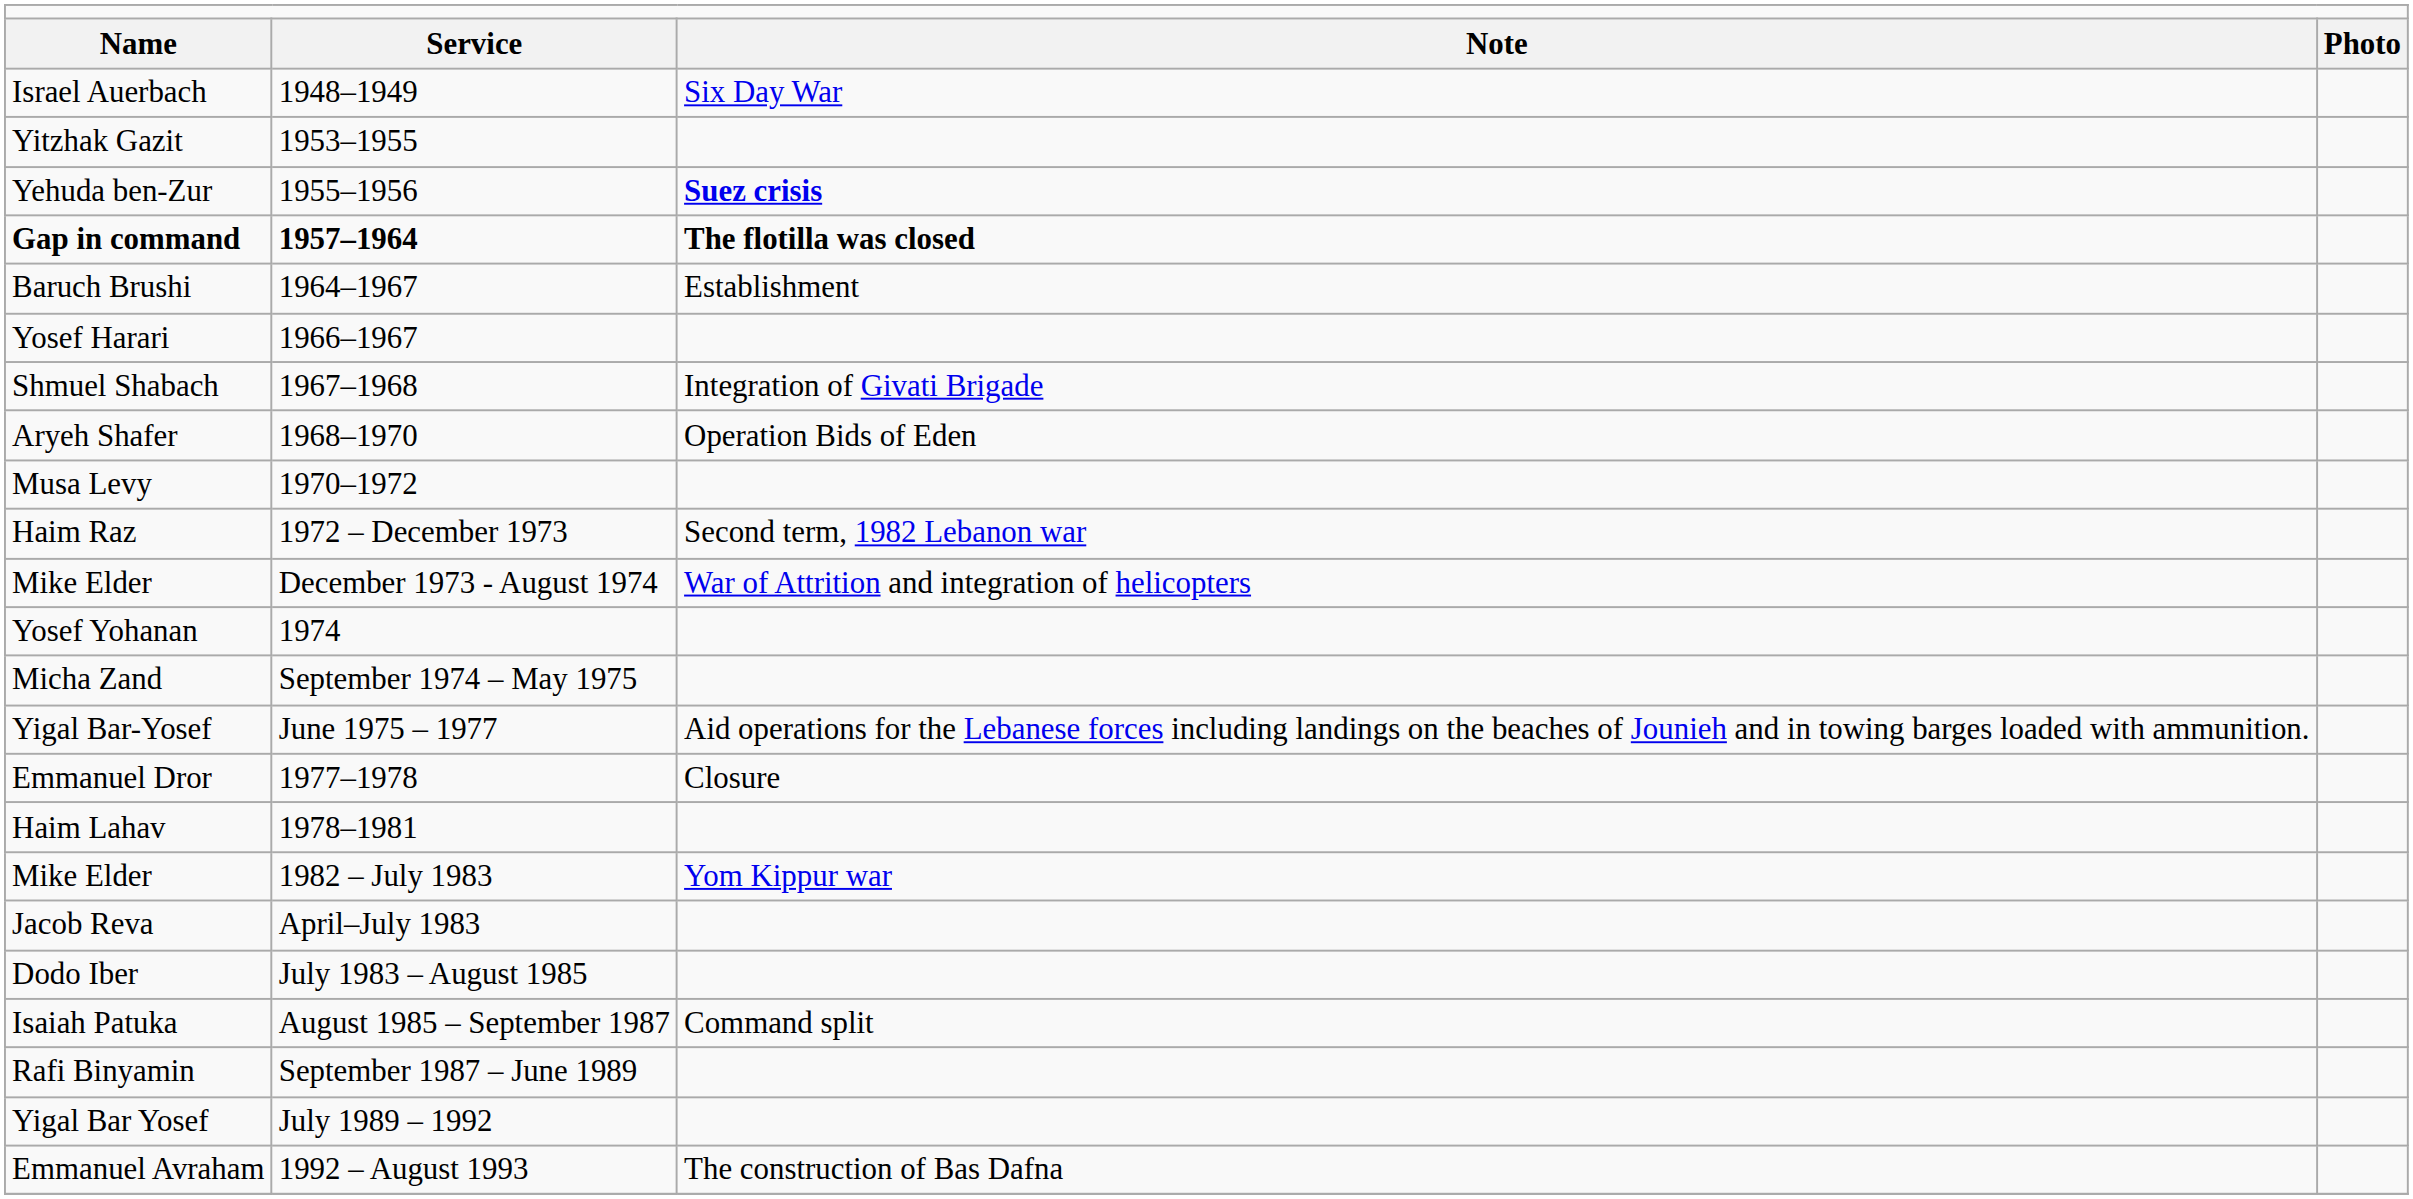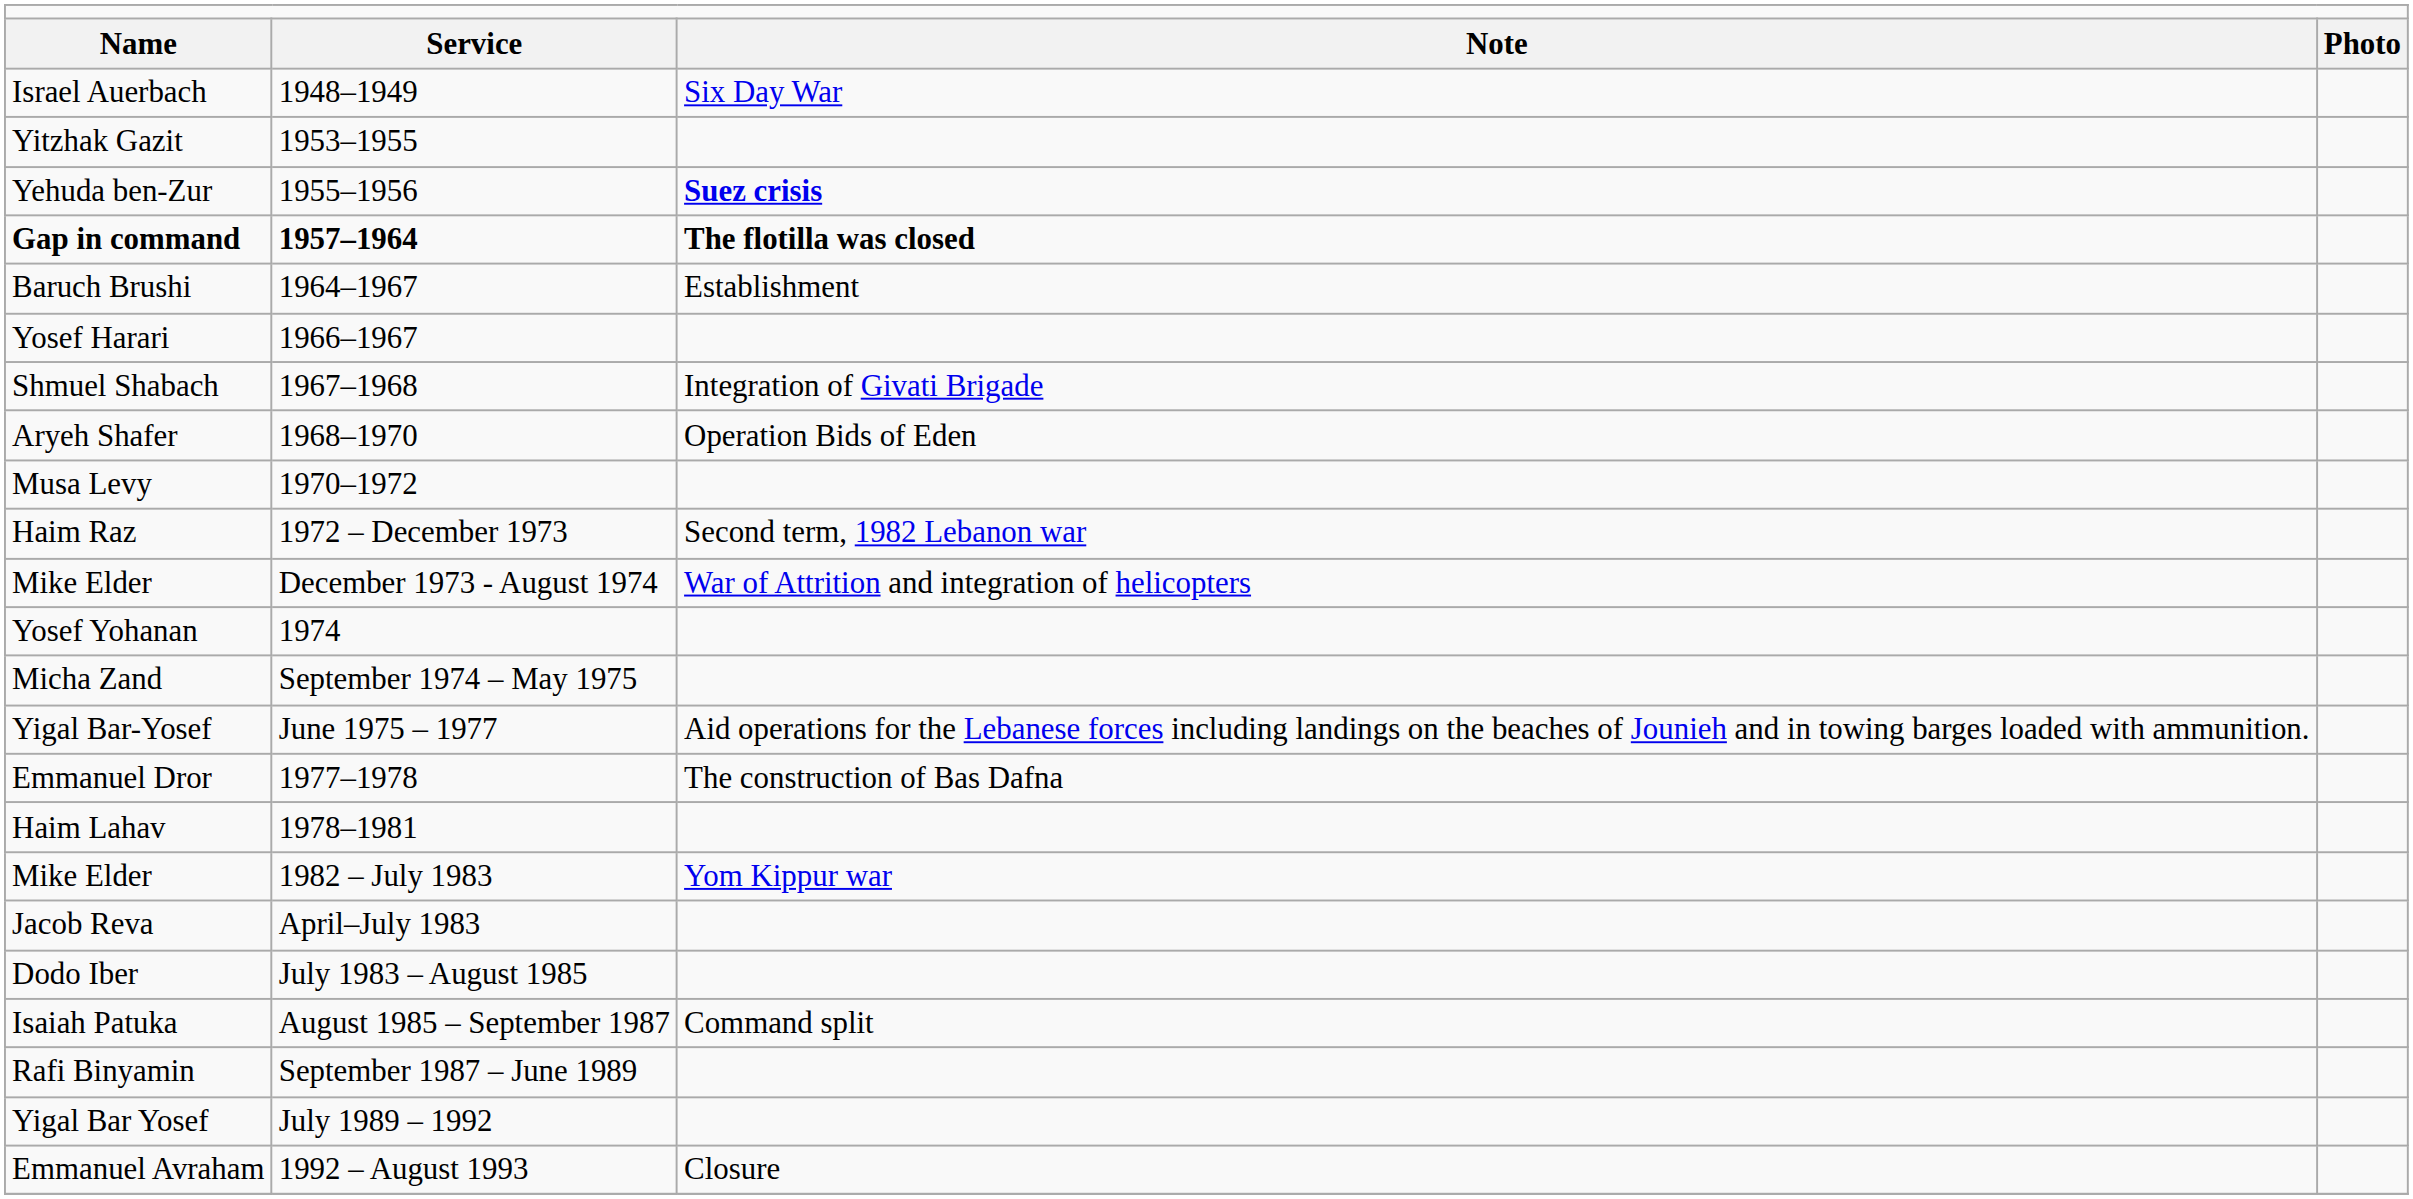(732, 777) Closure -> (874, 777) The construction of Bas Dafna
(874, 1169) The construction of Bas Dafna -> (732, 1169) Closure
